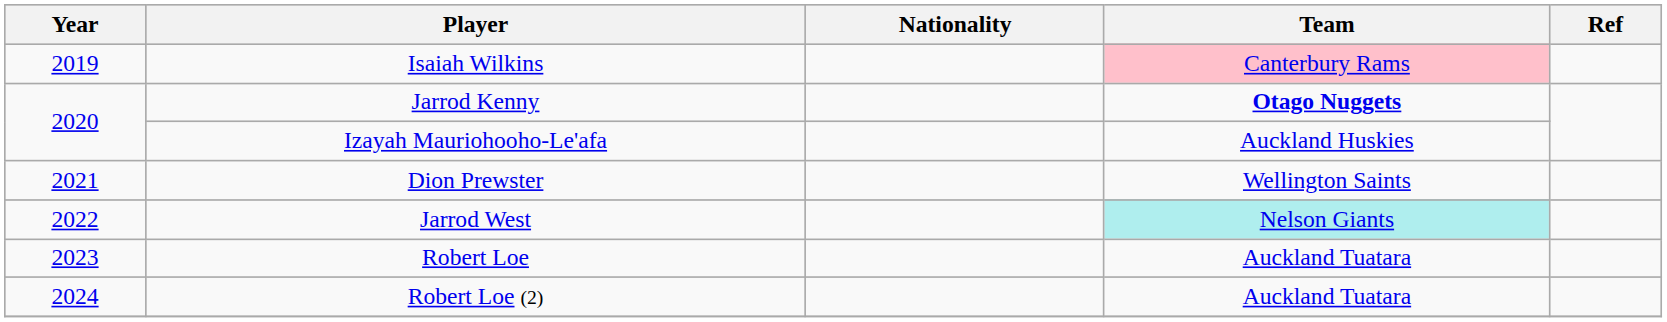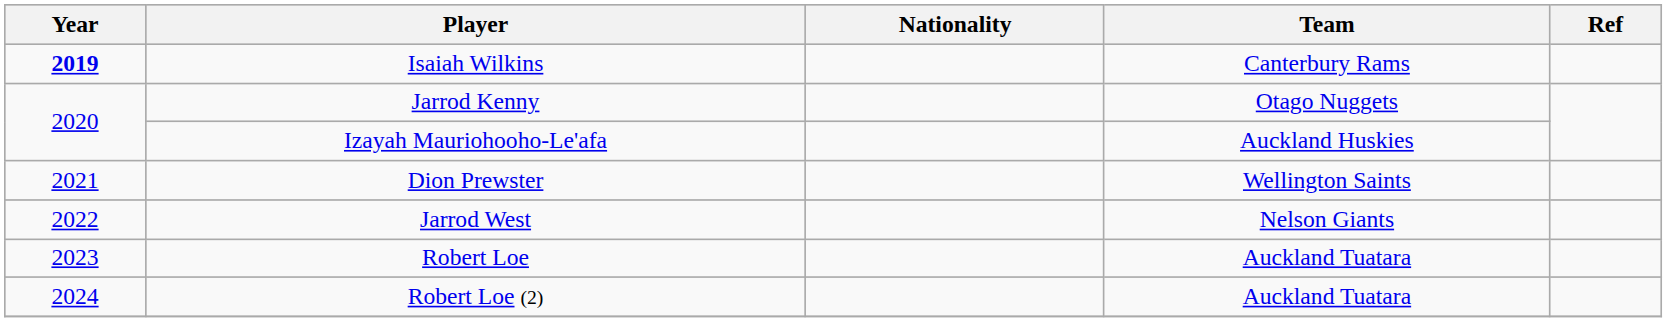(75, 63) normal -> (75, 63) bold
(1327, 63) pink background -> (1327, 63) no background
(1327, 102) bold -> (1327, 102) normal
(1327, 219) paleturquoise background -> (1327, 219) no background
